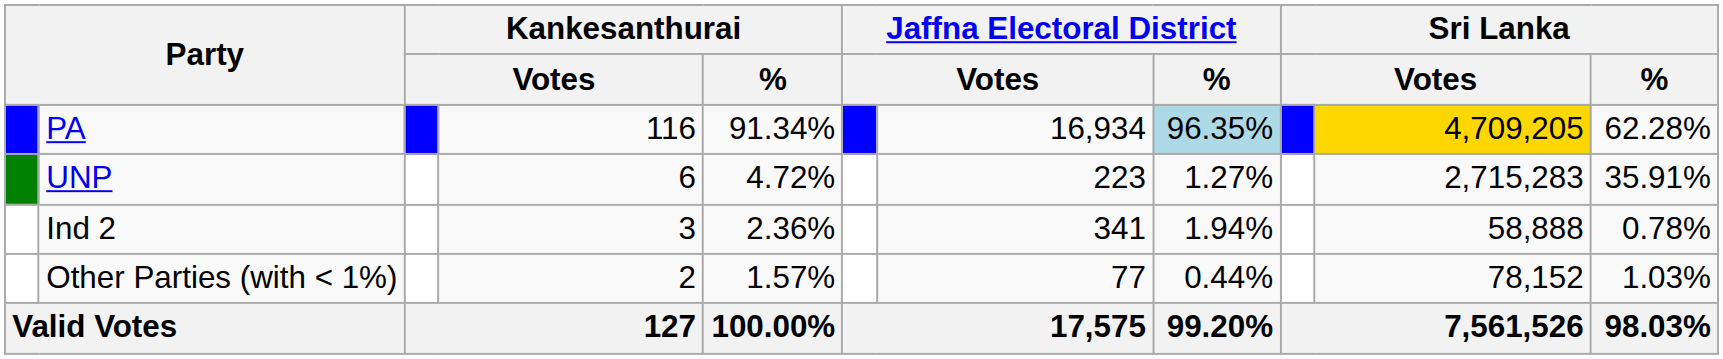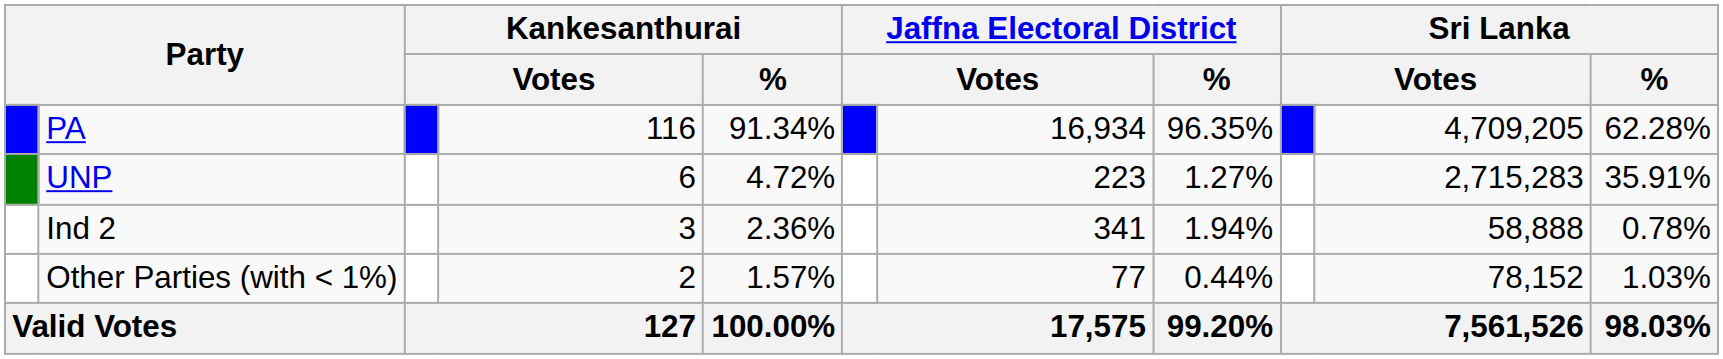(1220, 128) lightblue background -> (1220, 128) no background
(1514, 128) gold background -> (1514, 128) no background
